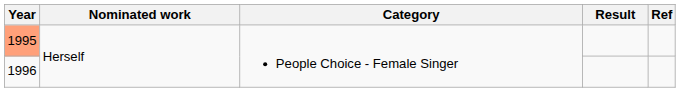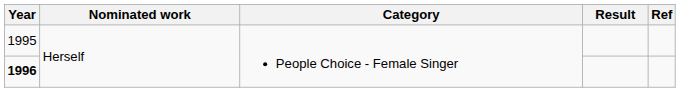(22, 40) lightsalmon background -> (22, 40) no background
(22, 71) normal -> (22, 71) bold
